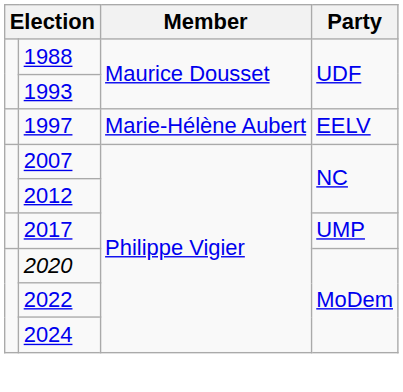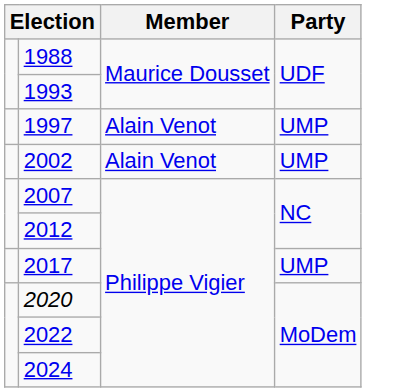(206, 126) Marie-Hélène Aubert -> (161, 126) Alain Venot
(343, 126) EELV -> (304, 126) UMP
+ row: (48, 160)
